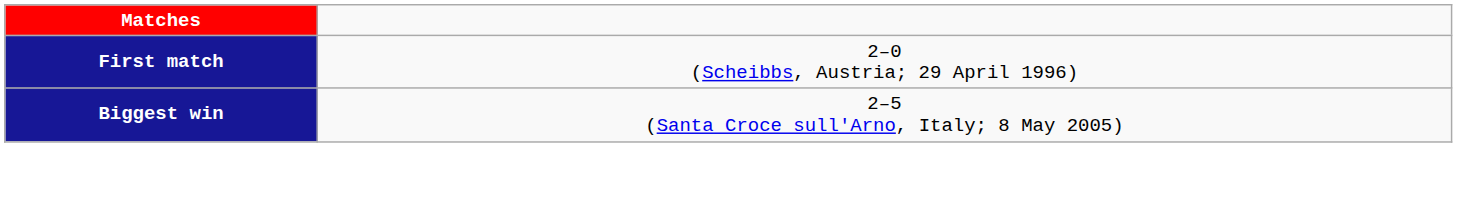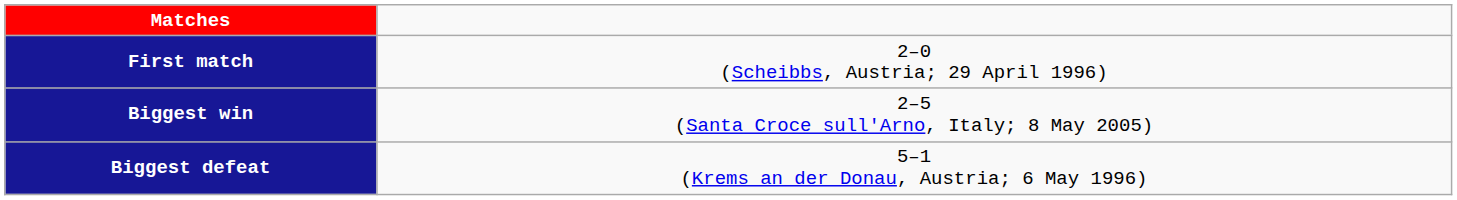+ row: (191, 168)
